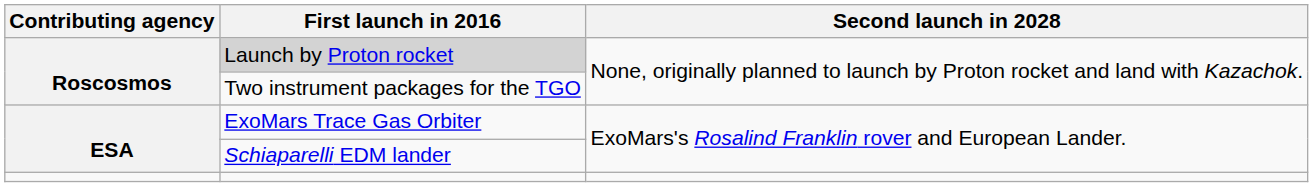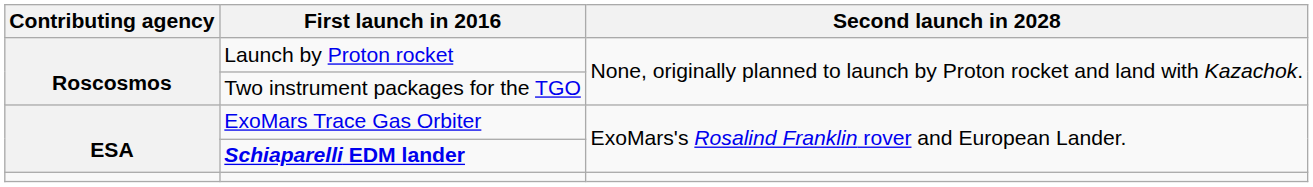(339, 54) lightgrey background -> (339, 54) no background
(338, 155) normal -> (345, 155) bold
